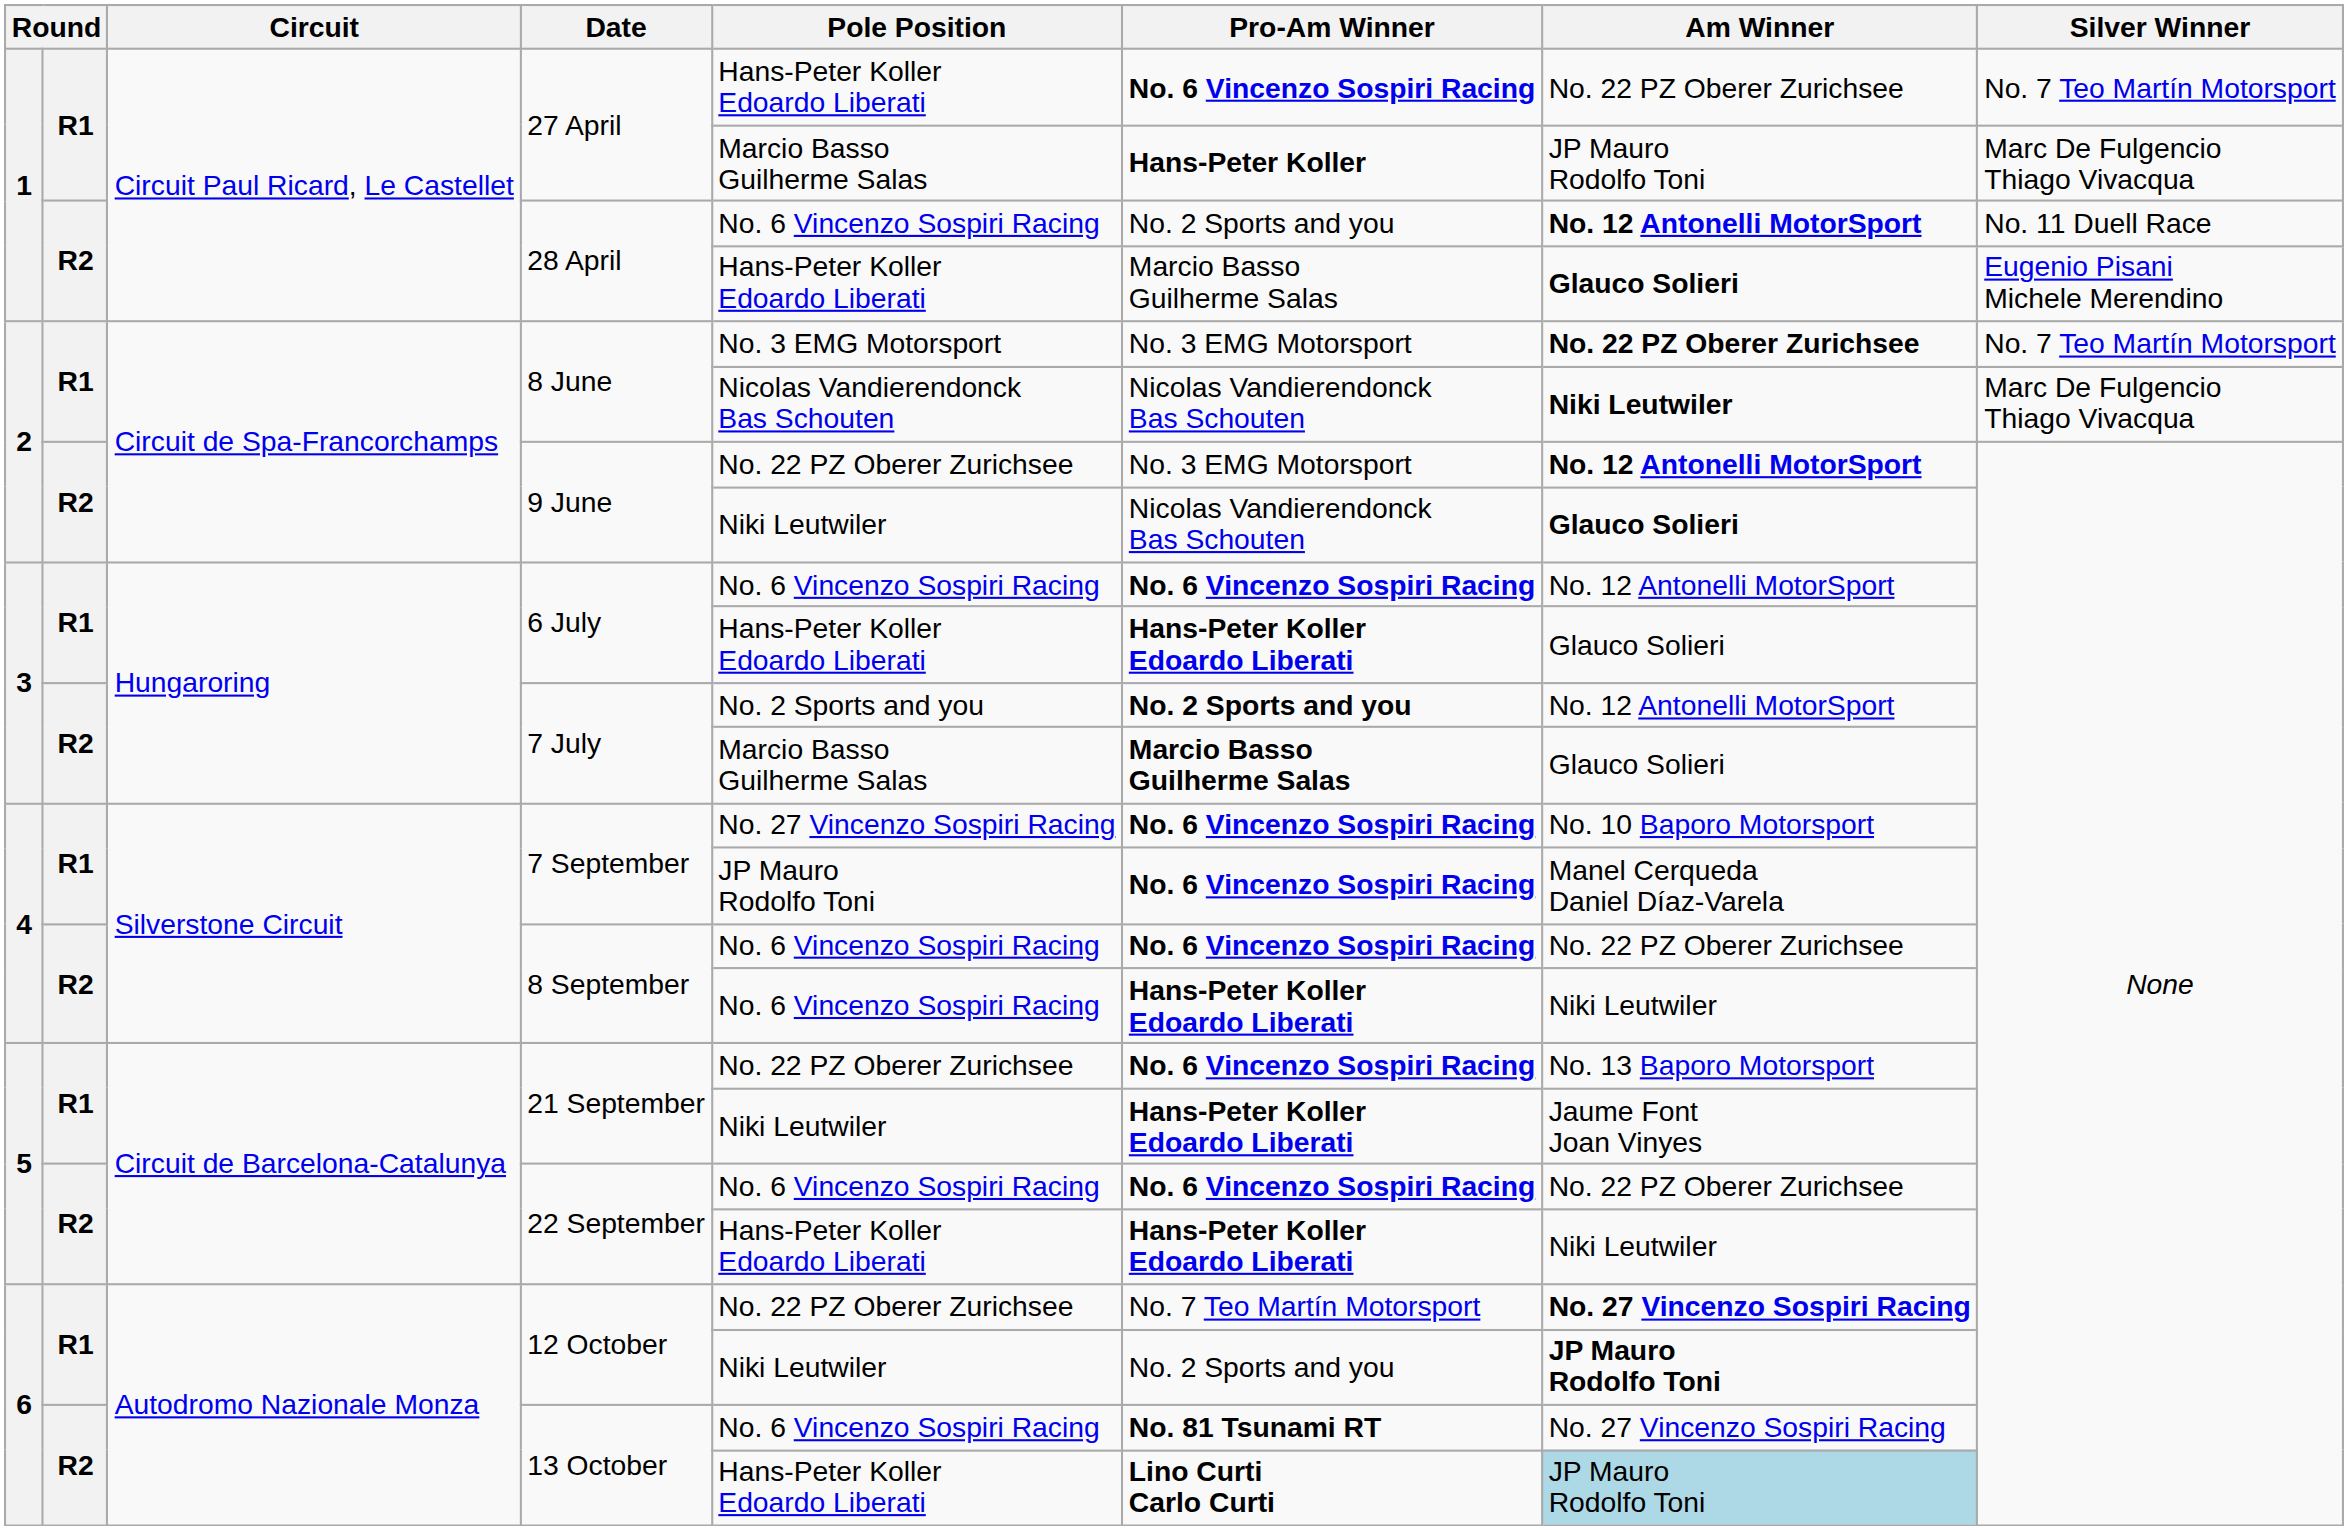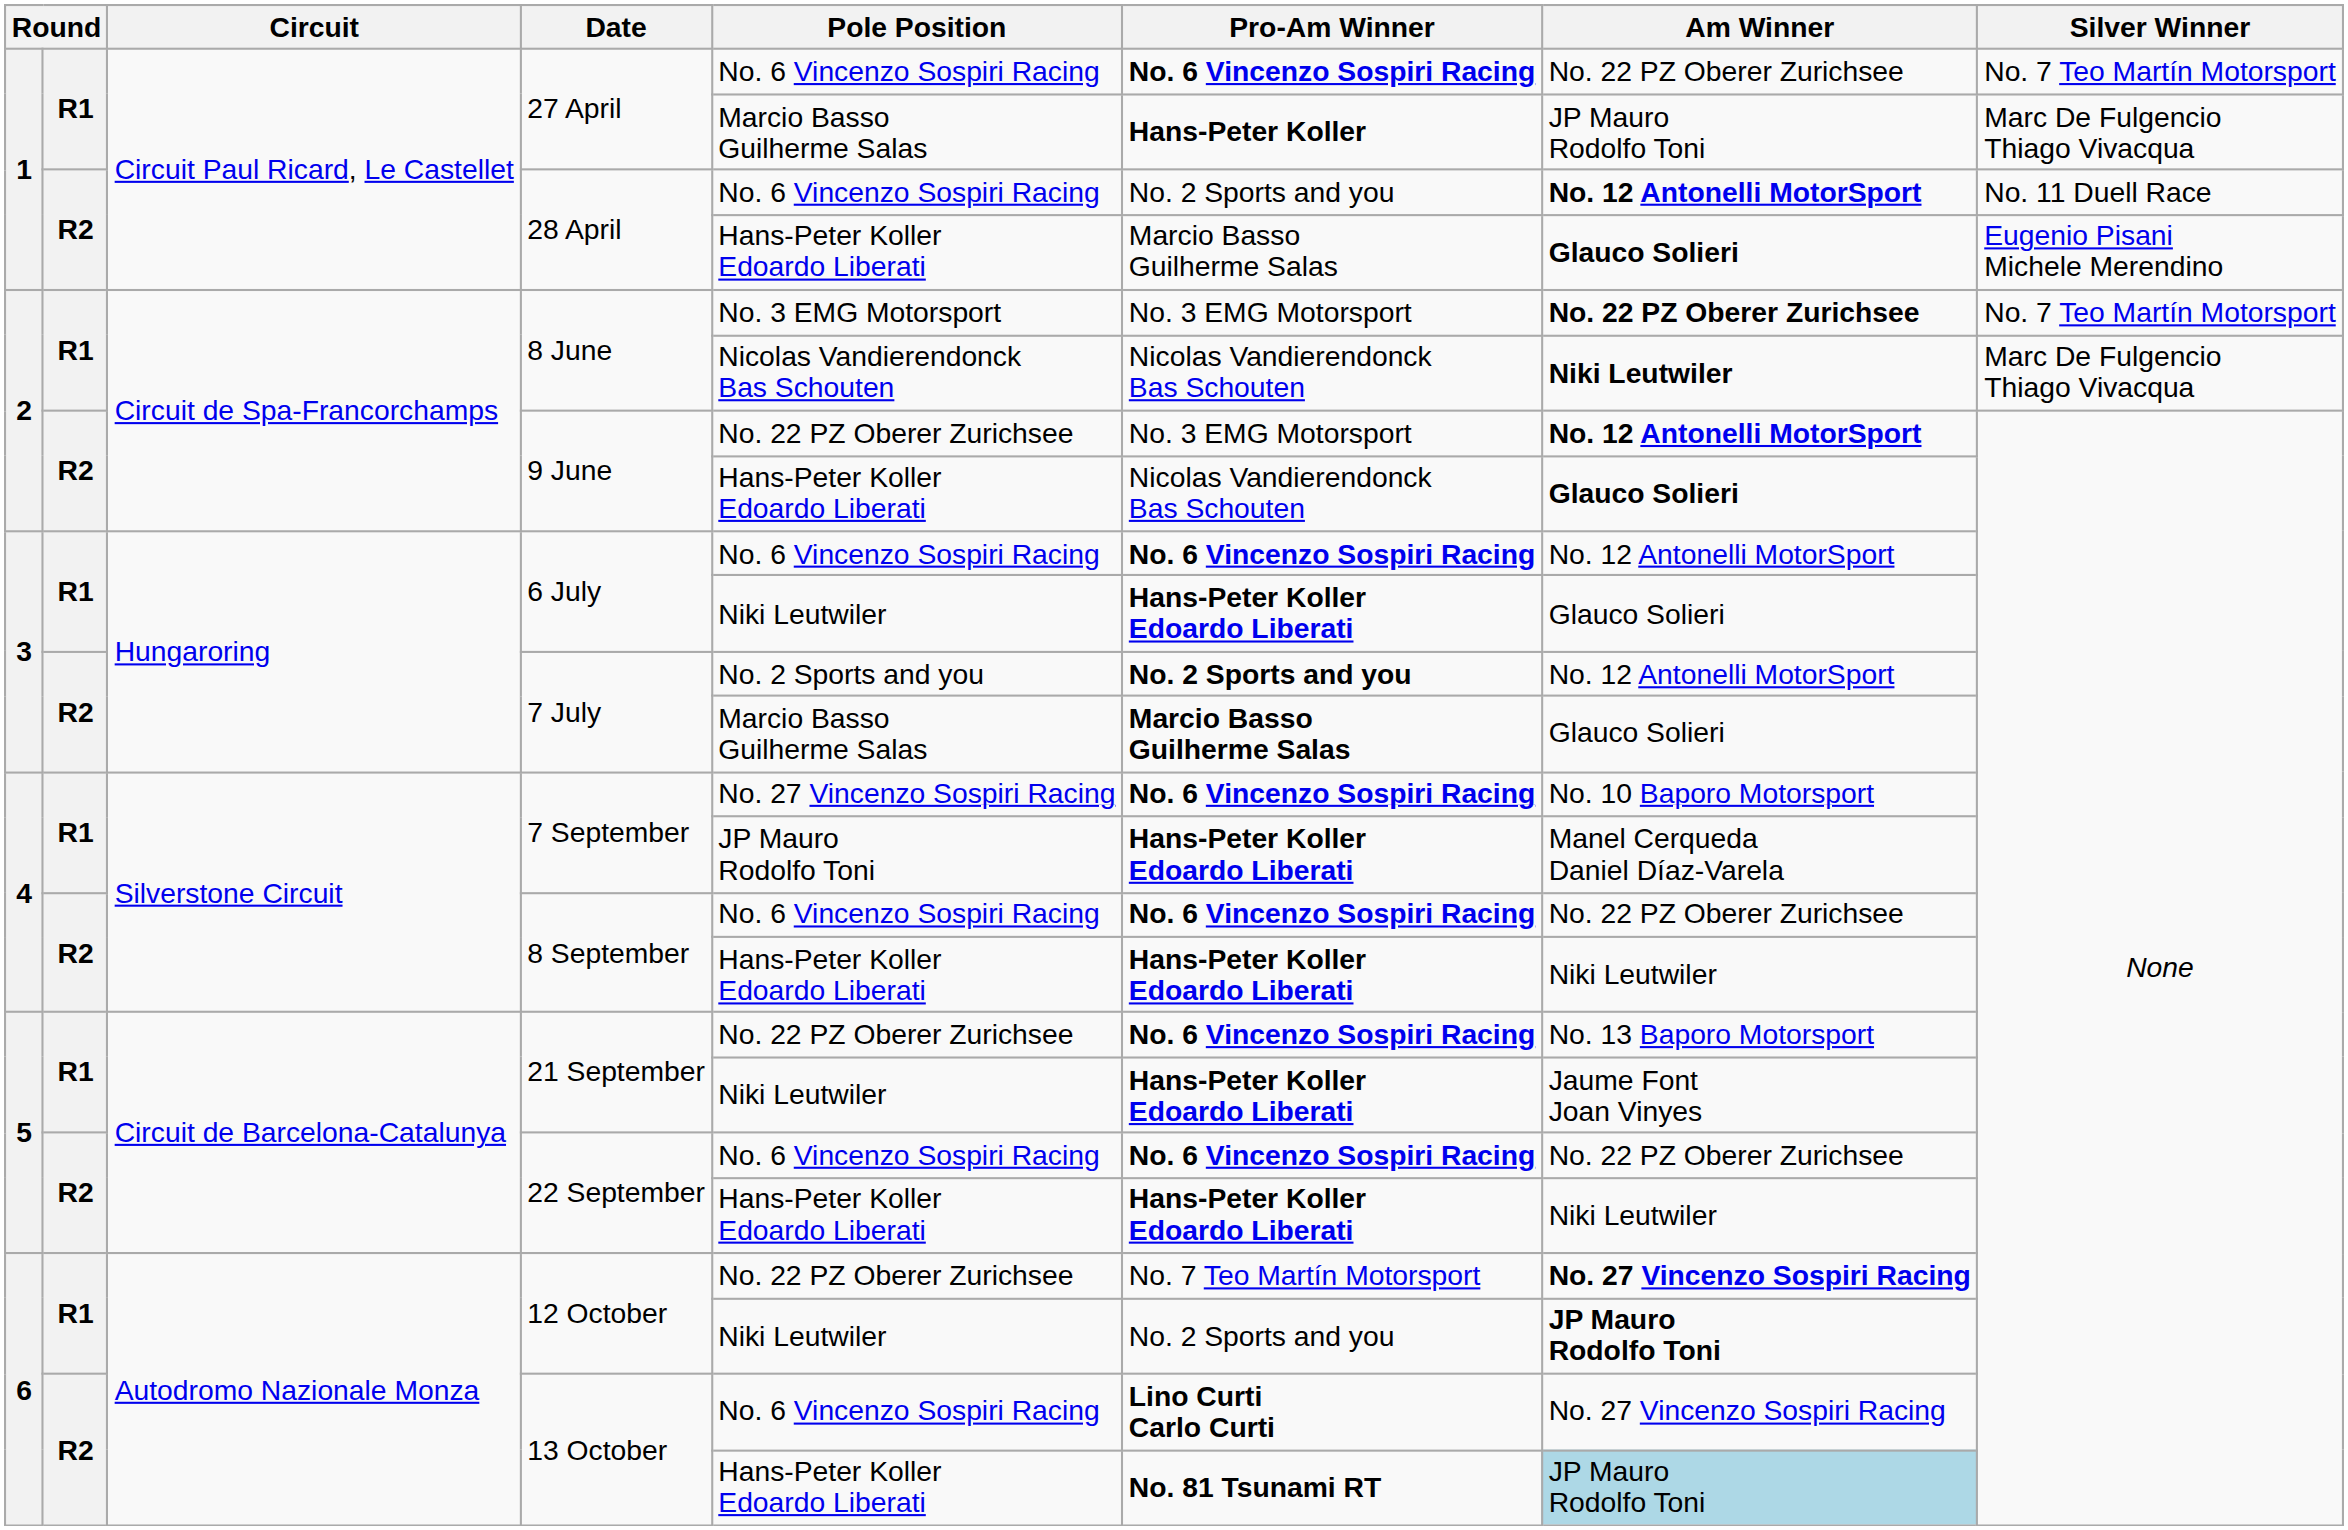(830, 87) Hans-Peter Koller Edoardo Liberati -> (909, 72) No. 6 Vincenzo Sospiri Racing
(802, 524) Niki Leutwiler -> (830, 493) Hans-Peter Koller Edoardo Liberati
(830, 644) Hans-Peter Koller Edoardo Liberati -> (802, 613) Niki Leutwiler
(1332, 885) No. 6 Vincenzo Sospiri Racing -> (1247, 854) Hans-Peter Koller Edoardo Liberati
(909, 1006) No. 6 Vincenzo Sospiri Racing -> (830, 974) Hans-Peter Koller Edoardo Liberati
(1255, 1427) No. 81 Tsunami RT -> (1202, 1411) Lino Curti Carlo Curti
(1202, 1487) Lino Curti Carlo Curti -> (1255, 1487) No. 81 Tsunami RT
